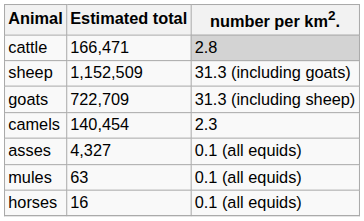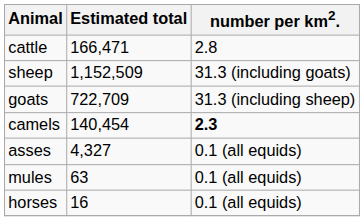(206, 47) lightgrey background -> (206, 47) no background
(206, 125) normal -> (206, 125) bold
